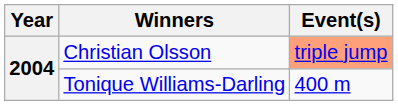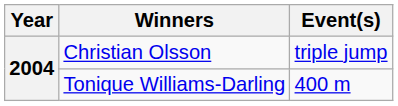(341, 52) lightsalmon background -> (341, 52) no background
